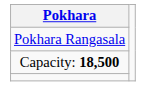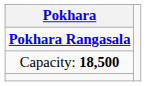(70, 39) normal -> (70, 39) bold
